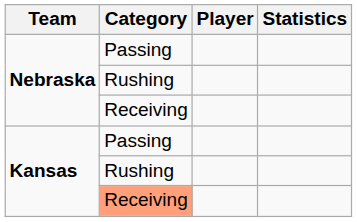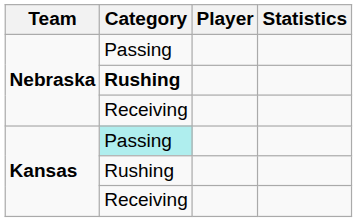(139, 80) normal -> (142, 80) bold
(138, 140) no background -> (138, 140) paleturquoise background
(146, 200) lightsalmon background -> (146, 200) no background
